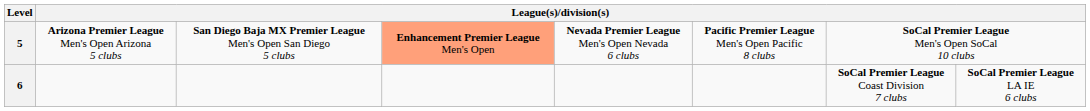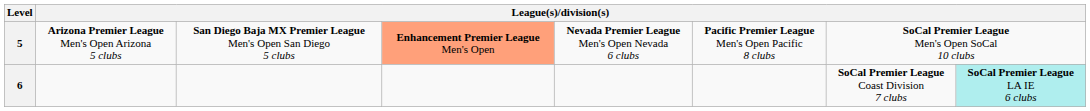(1021, 85) no background -> (1021, 85) paleturquoise background
